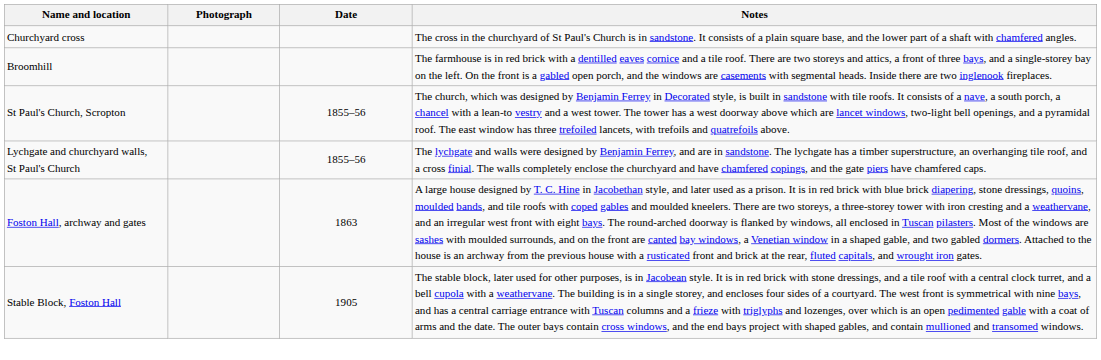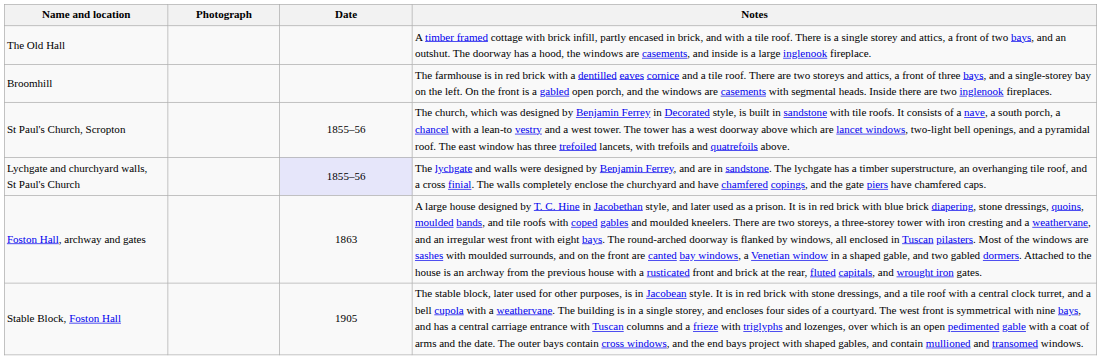- row: (46, 36)
+ row: (36, 45)
(346, 159) no background -> (346, 176) lavender background
